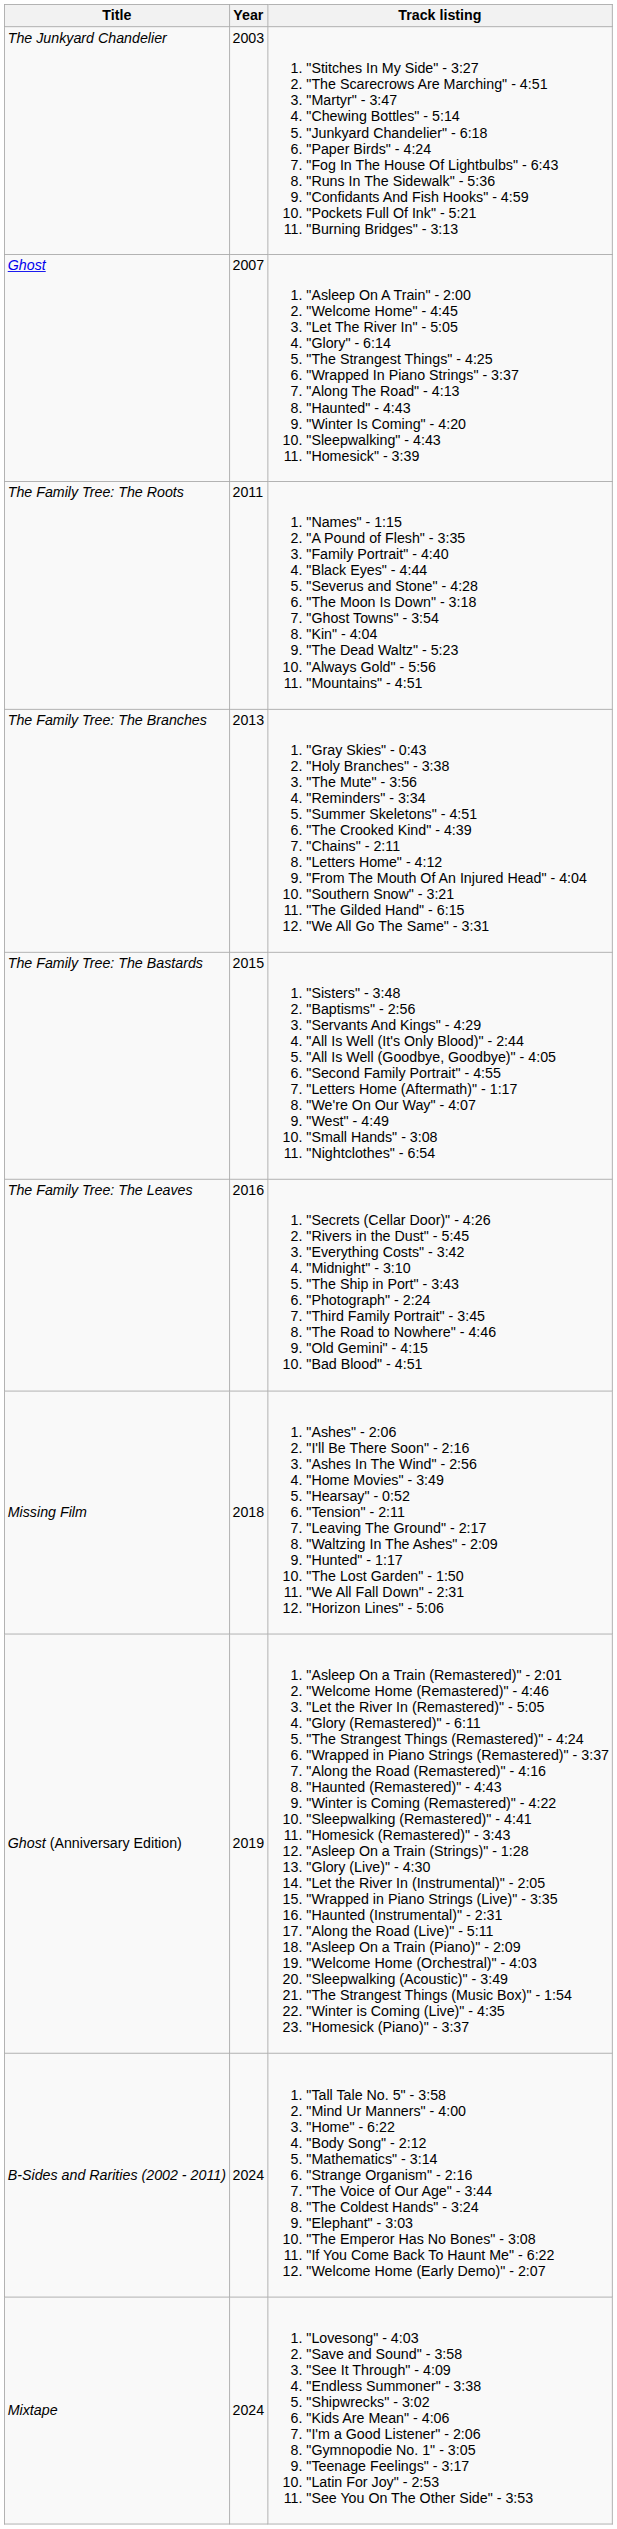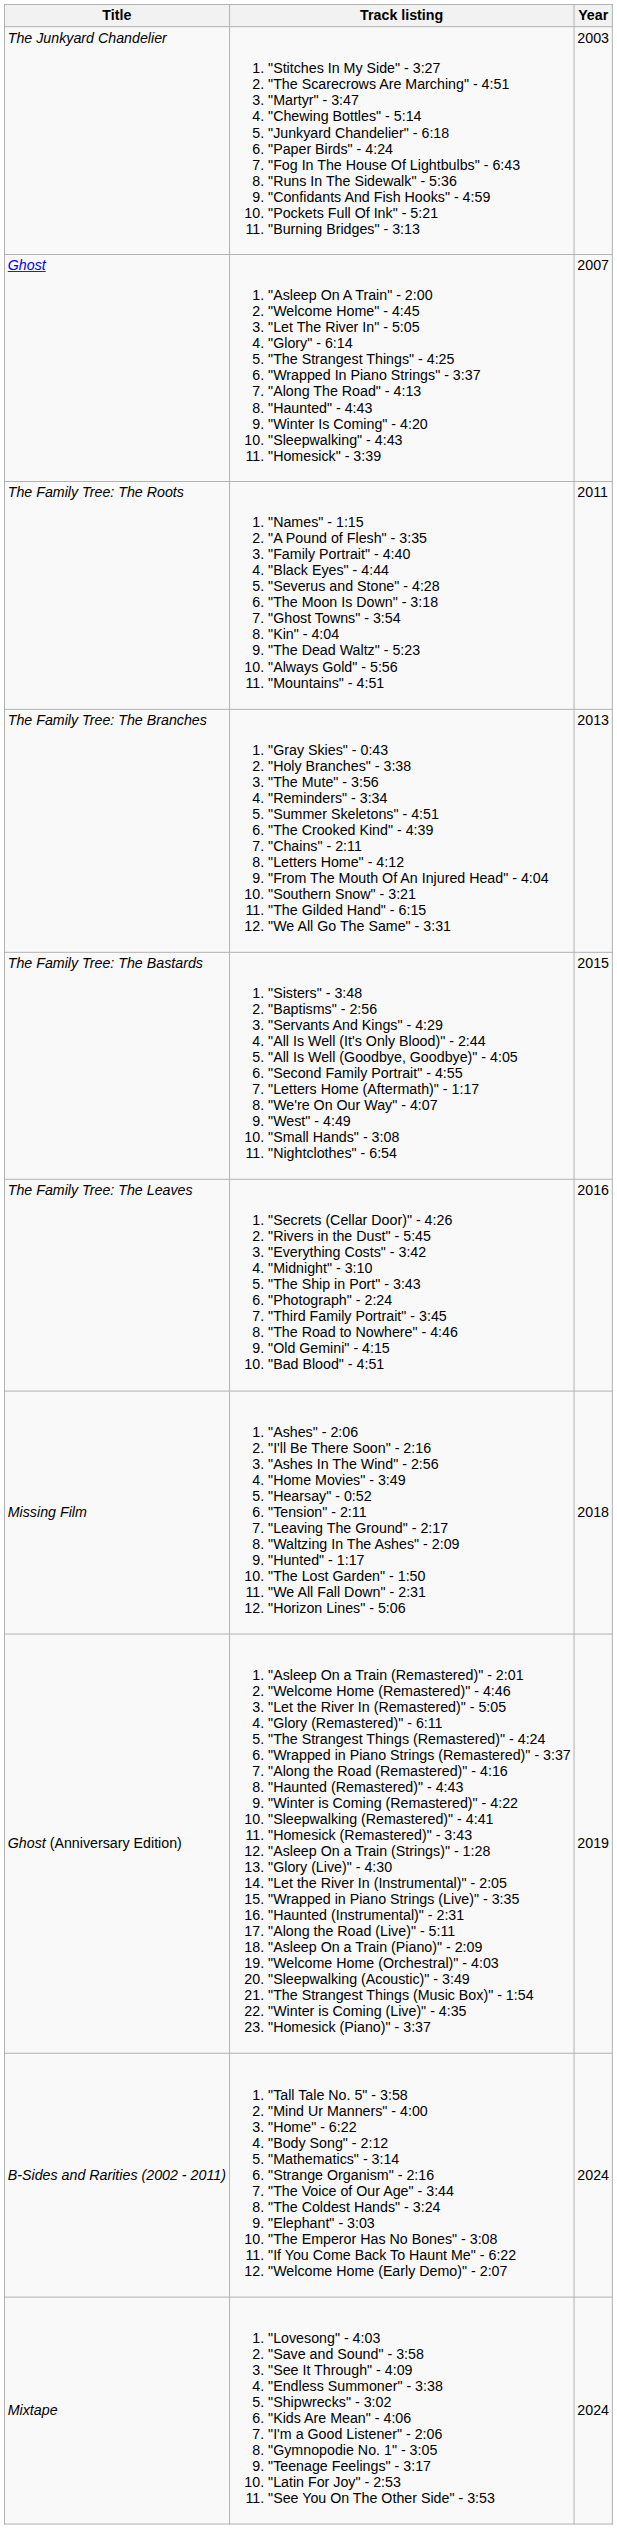columns swapped: (248, 15) <-> (440, 15)
